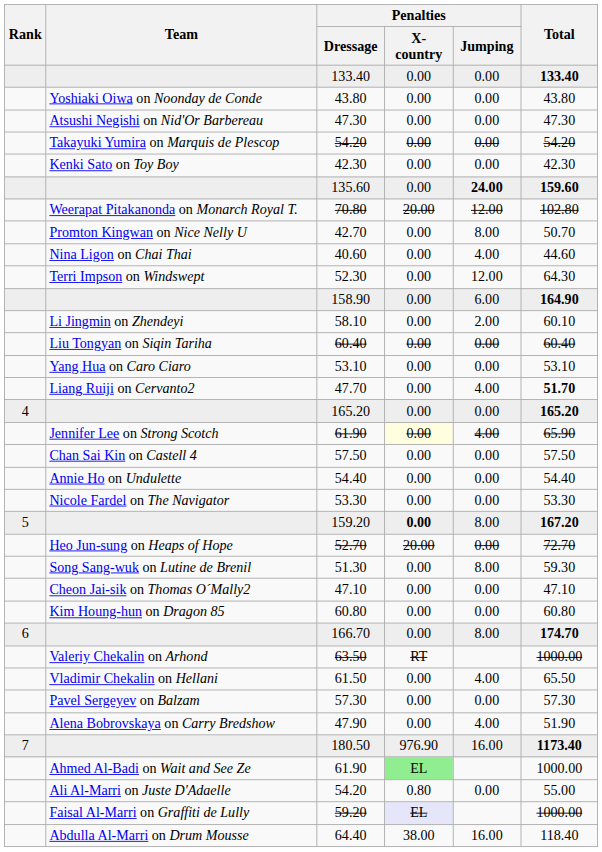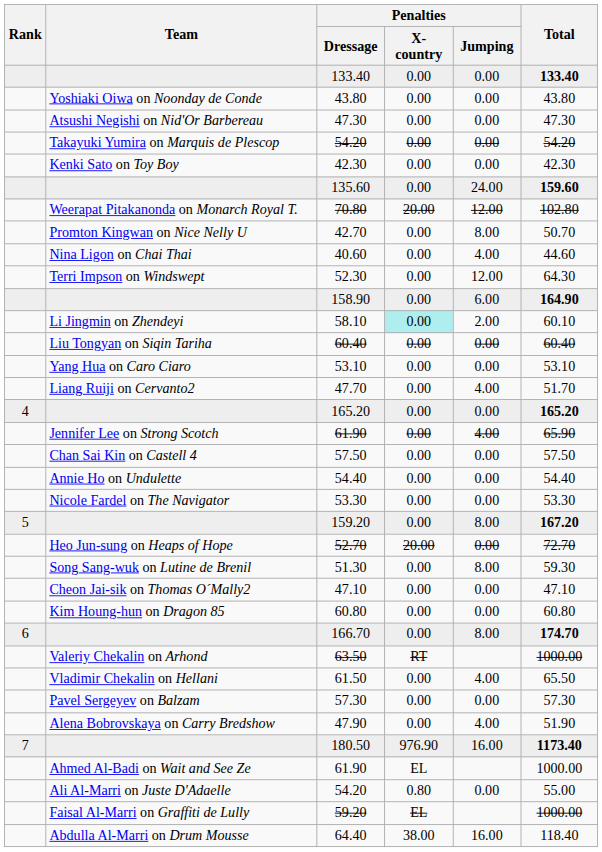(487, 187) bold -> (487, 187) normal
(419, 321) no background -> (419, 321) paleturquoise background
(559, 388) bold -> (559, 388) normal
(419, 433) lightyellow background -> (419, 433) no background
(419, 522) bold -> (419, 522) normal
(419, 768) lightgreen background -> (419, 768) no background
(419, 813) lavender background -> (419, 813) no background
